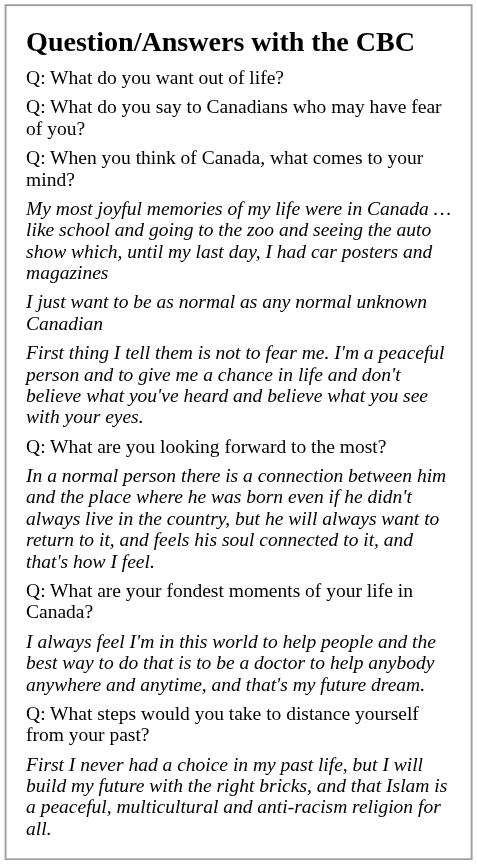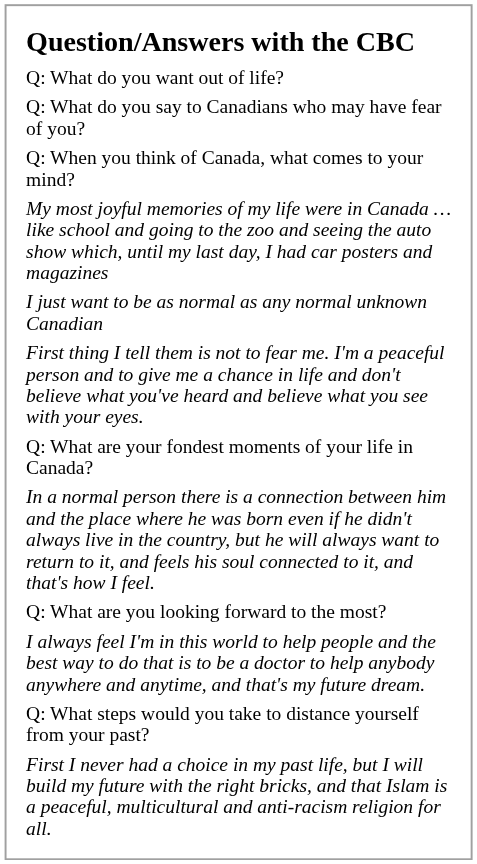(206, 446) Q: What are you looking forward to the most? -> (219, 457) Q: What are your fondest moments of your life in Canada?
(219, 601) Q: What are your fondest moments of your life in Canada? -> (206, 612) Q: What are you looking forward to the most?
